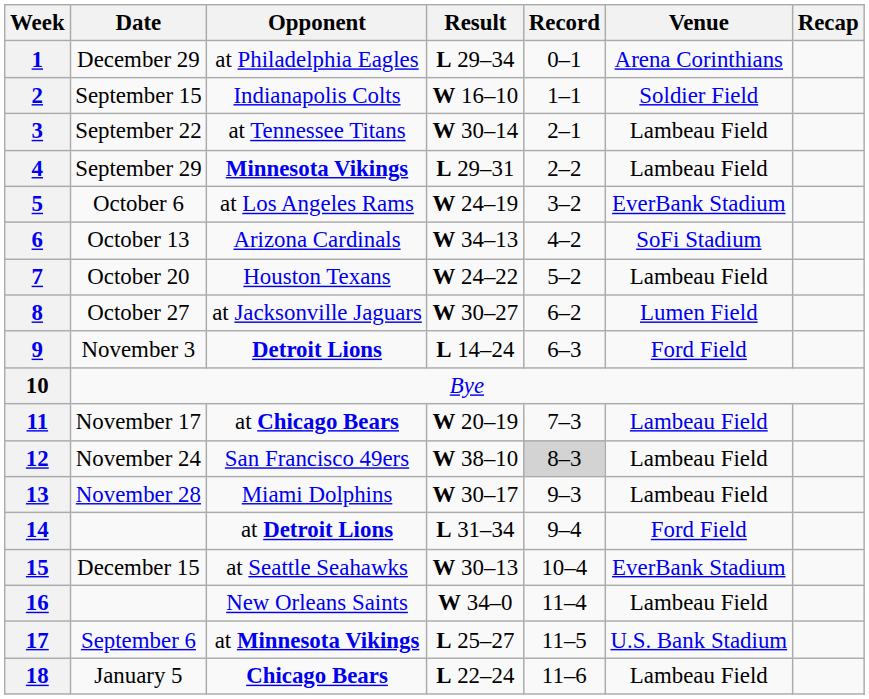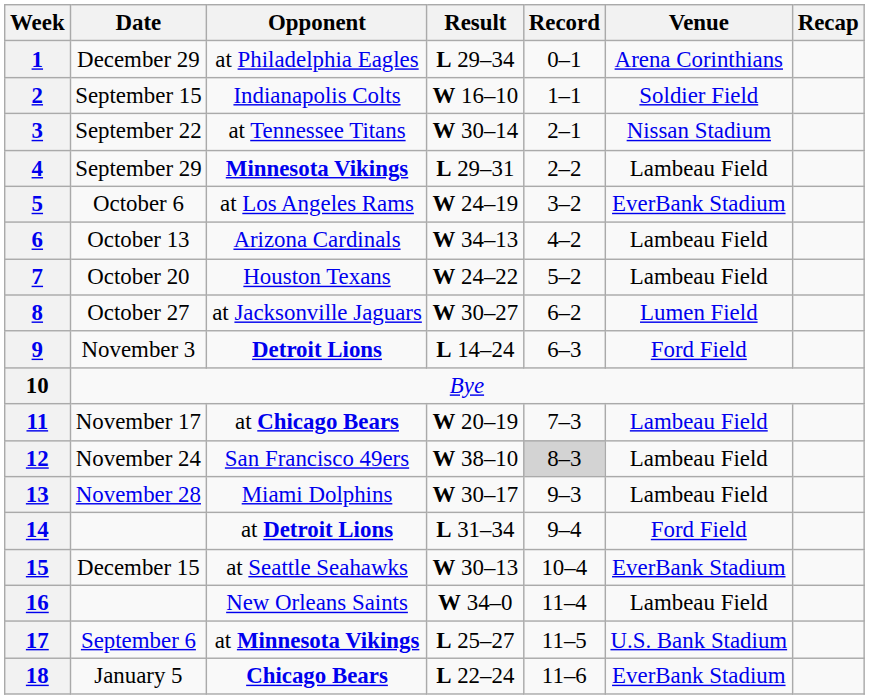(699, 131) Lambeau Field -> (699, 131) Nissan Stadium
(699, 240) SoFi Stadium -> (699, 240) Lambeau Field
(699, 675) Lambeau Field -> (699, 675) EverBank Stadium
